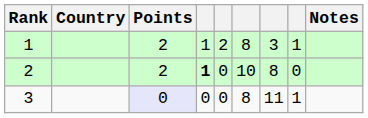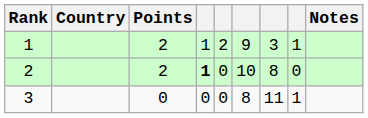(246, 45) 8 -> (246, 45) 9
(163, 99) lavender background -> (163, 99) no background
